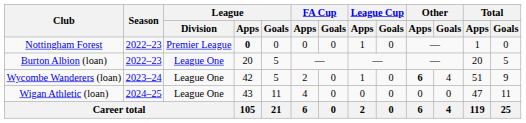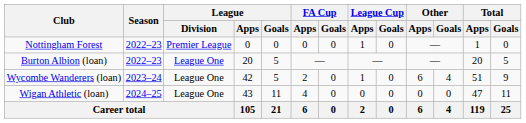(248, 45) bold -> (248, 45) normal
(420, 77) bold -> (420, 77) normal
